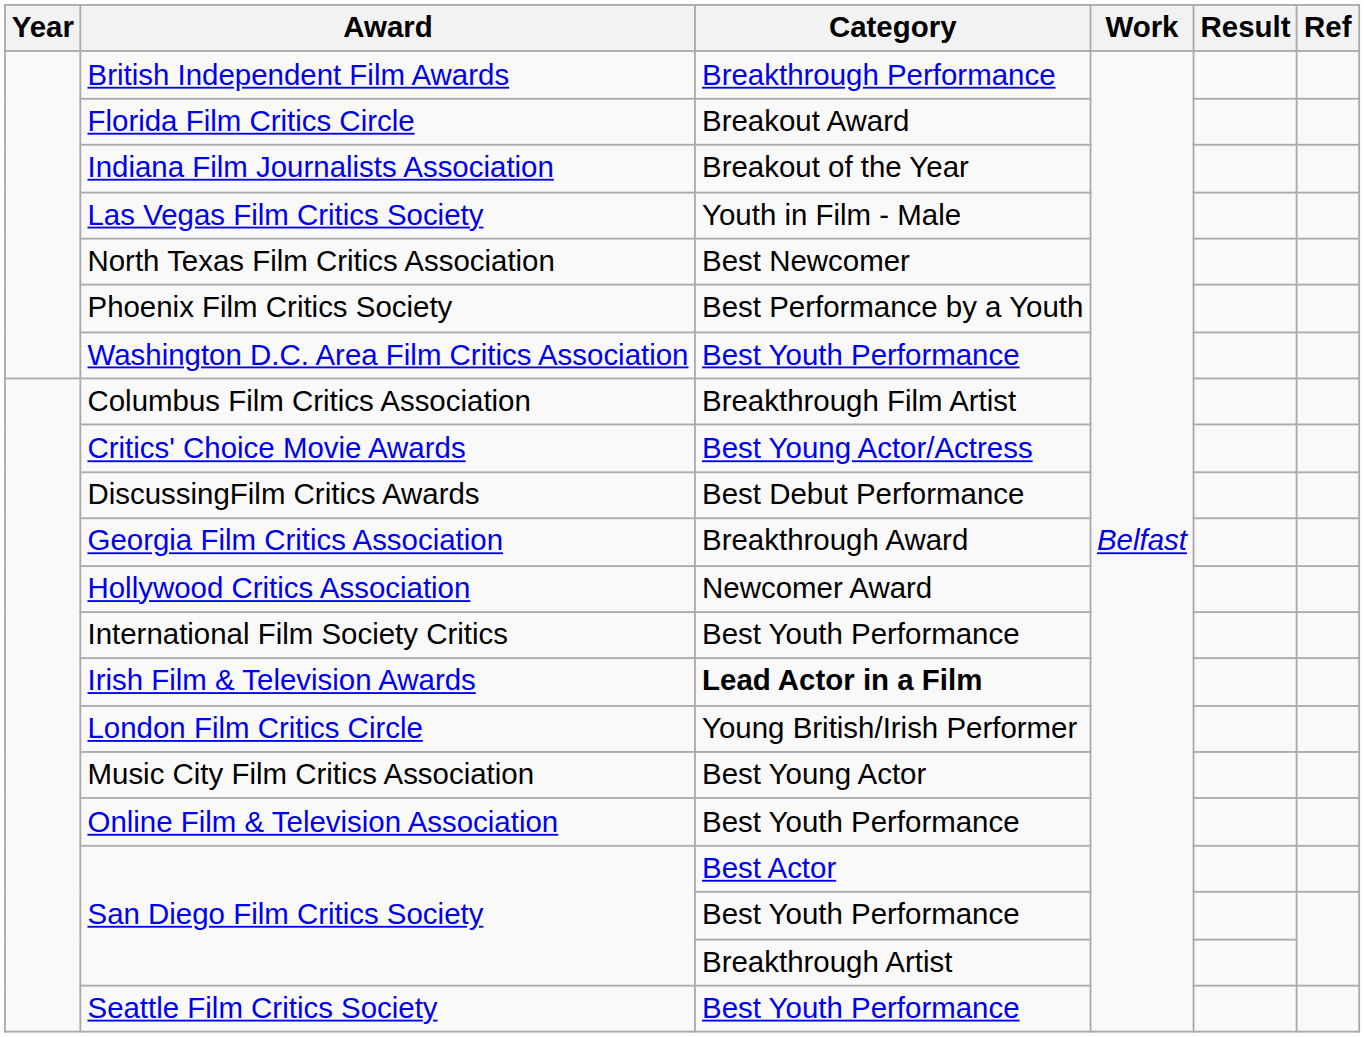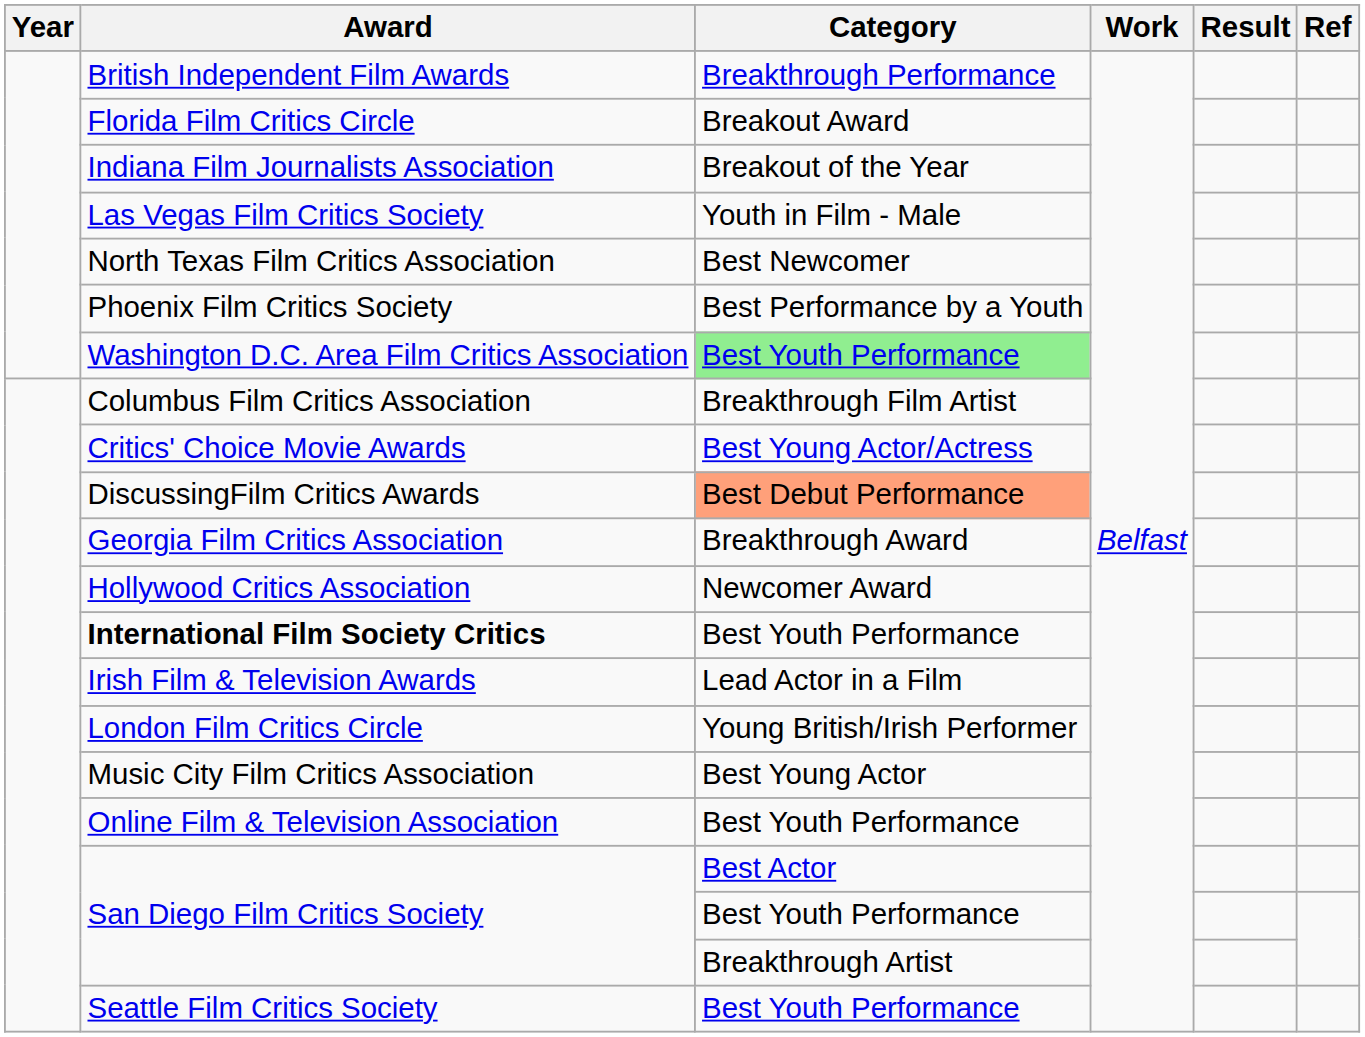(861, 354) no background -> (861, 354) lightgreen background
(863, 494) no background -> (863, 494) lightsalmon background
(298, 634) normal -> (317, 634) bold
(842, 681) bold -> (832, 681) normal
